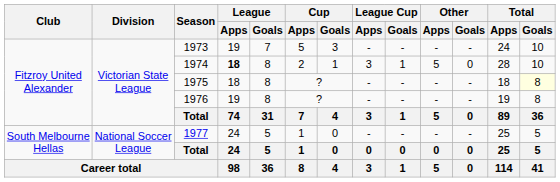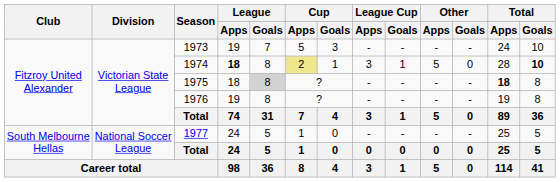(301, 64) no background -> (301, 64) khaki background
(537, 64) normal -> (537, 64) bold
(268, 82) no background -> (268, 82) lightgrey background
(504, 82) normal -> (504, 82) bold
(537, 82) lightyellow background -> (537, 82) no background
